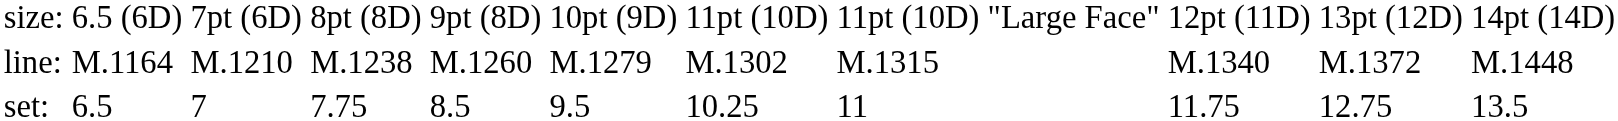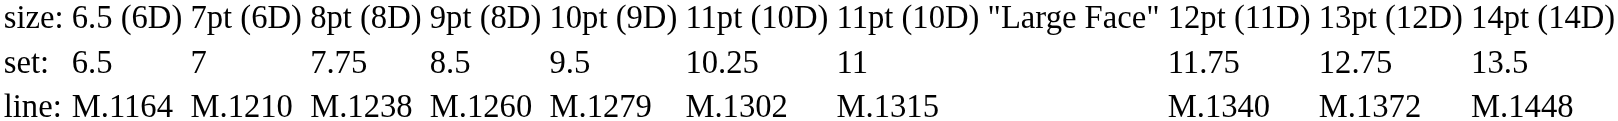rows swapped: (26, 106) <-> (33, 61)
